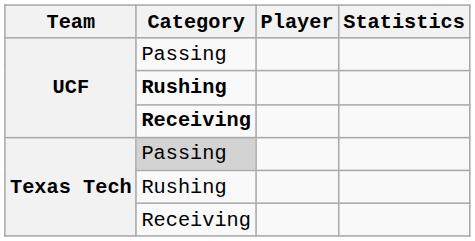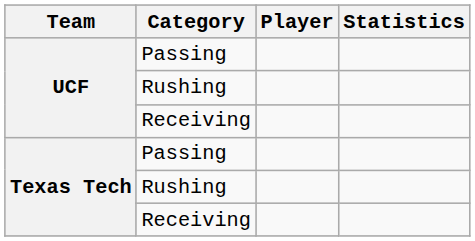(184, 88) bold -> (184, 88) normal
(196, 121) bold -> (196, 121) normal
(184, 154) lightgrey background -> (184, 154) no background
